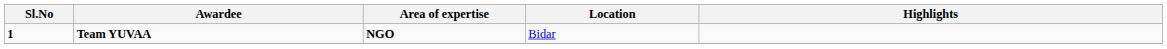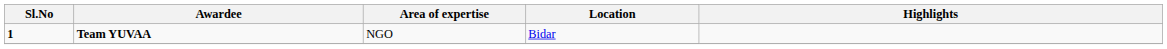(380, 33) bold -> (380, 33) normal
